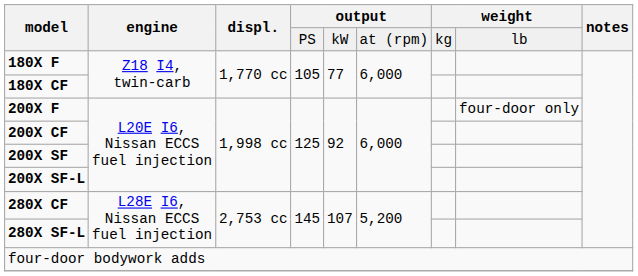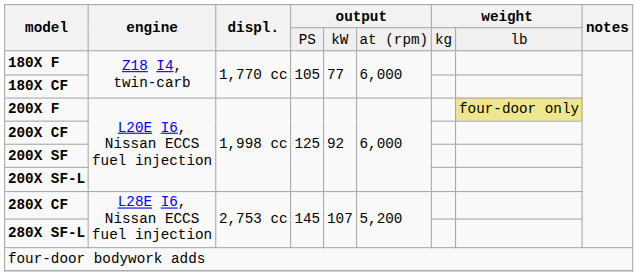(519, 109) no background -> (519, 109) khaki background
